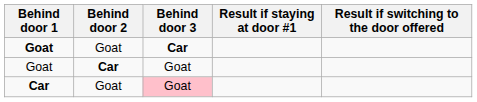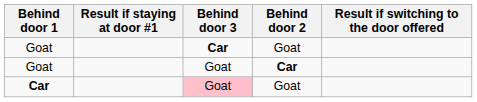columns swapped: (108, 21) <-> (267, 21)
(39, 47) bold -> (39, 47) normal
